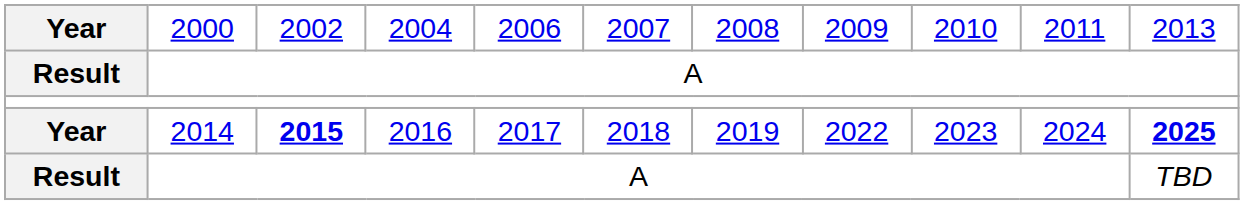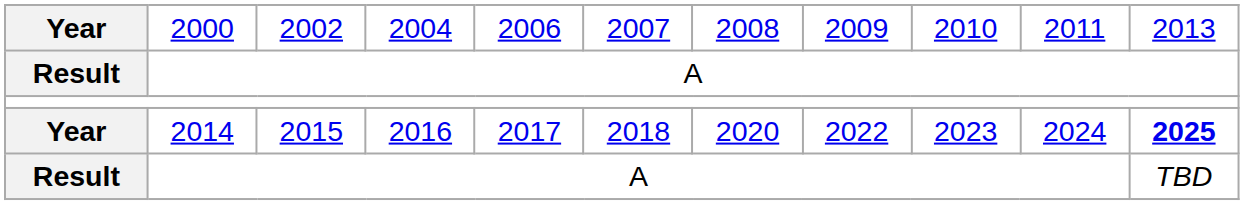(311, 131) bold -> (311, 131) normal
(748, 131) 2019 -> (748, 131) 2020
